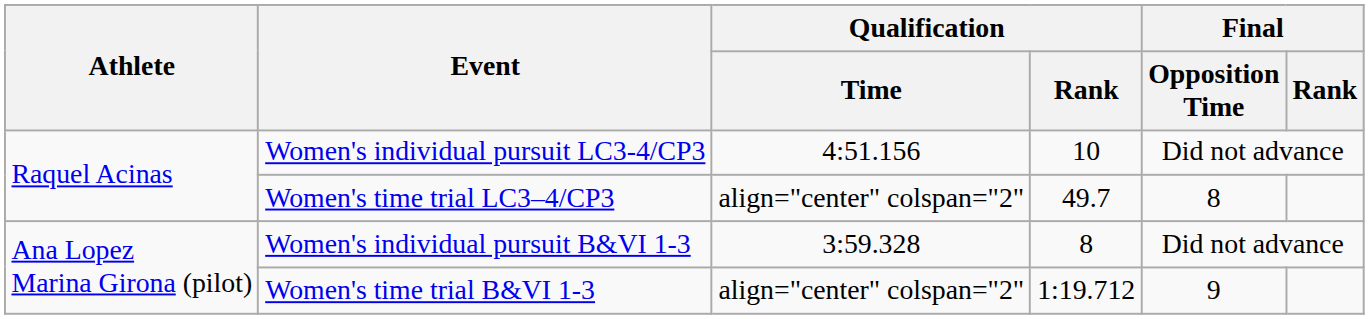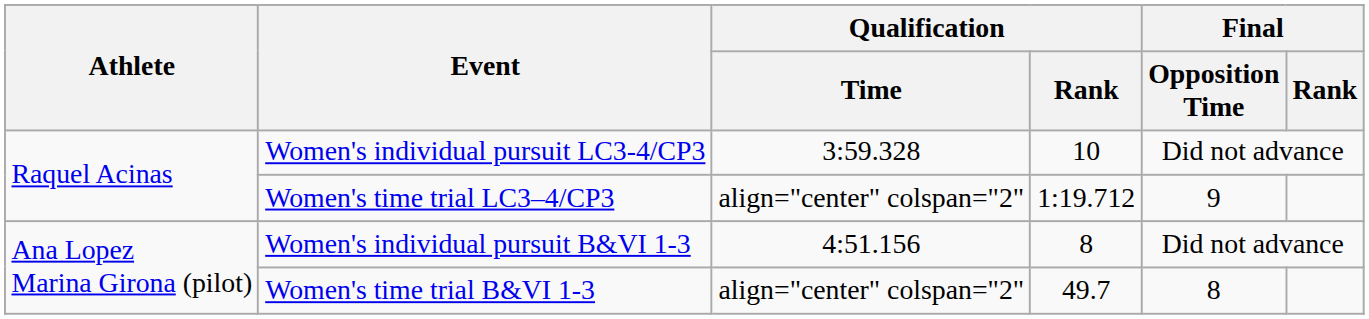(871, 152) 4:51.156 -> (871, 152) 3:59.328
(1086, 198) 49.7 -> (1086, 198) 1:19.712
(1214, 198) 8 -> (1214, 198) 9
(871, 243) 3:59.328 -> (871, 243) 4:51.156
(1086, 289) 1:19.712 -> (1086, 289) 49.7
(1214, 289) 9 -> (1214, 289) 8
